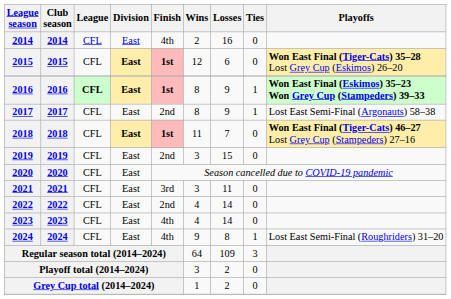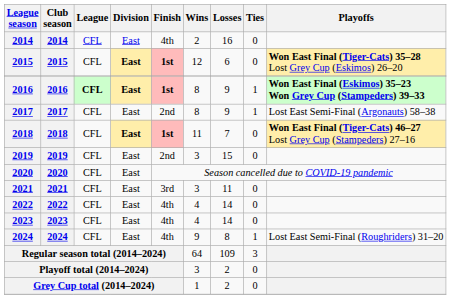(167, 204) 2nd -> (167, 204) 4th
